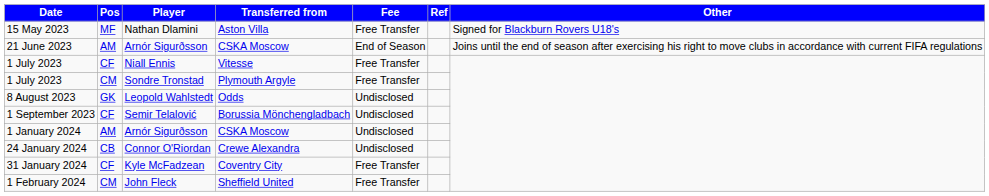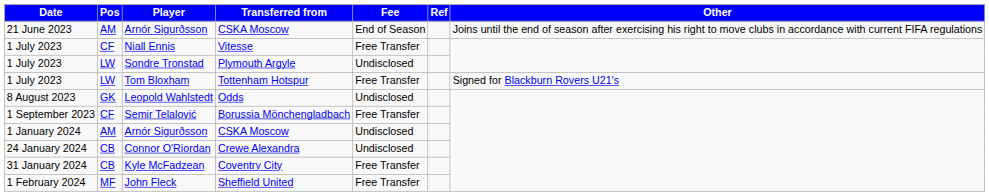- row: (38, 30)
(108, 81) CM -> (108, 64) LW
(387, 81) Free Transfer -> (384, 64) Undisclosed
+ row: (34, 81)
(384, 115) Undisclosed -> (387, 115) Free Transfer
(107, 166) CF -> (107, 166) CB
(108, 183) CM -> (108, 183) MF
